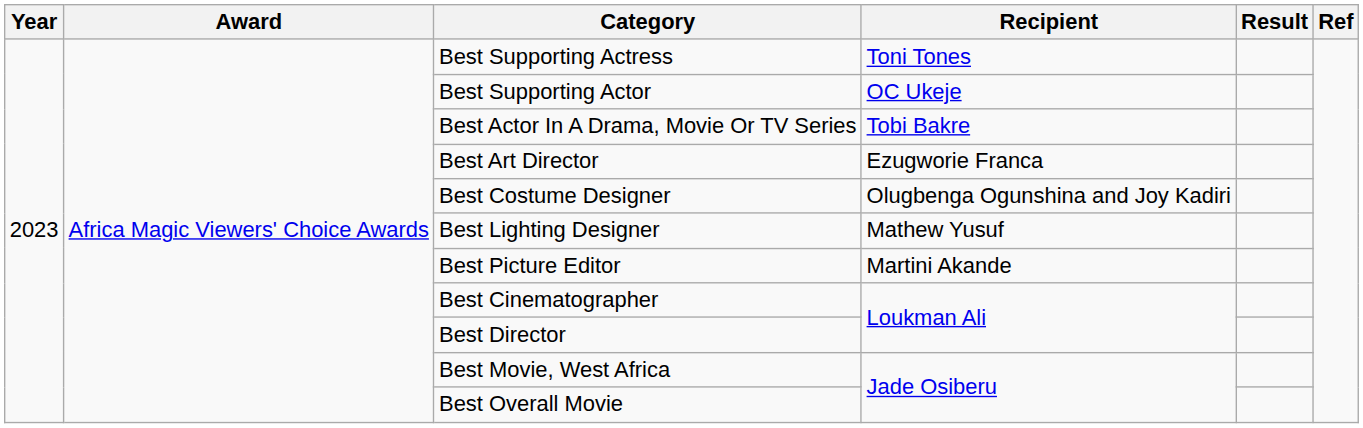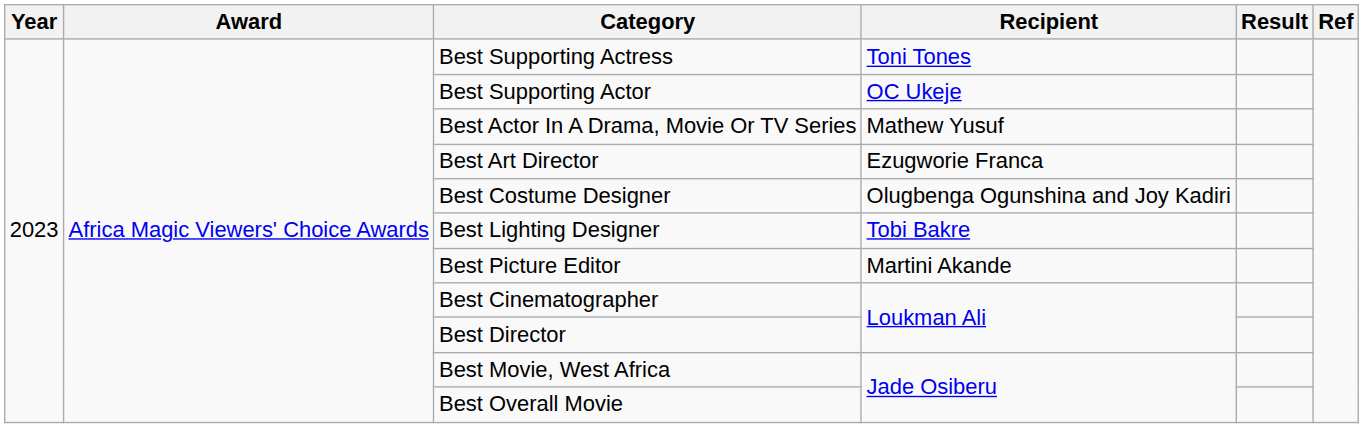(918, 126) Tobi Bakre -> (935, 126) Mathew Yusuf
(935, 230) Mathew Yusuf -> (918, 230) Tobi Bakre
